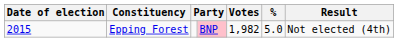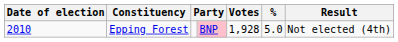(19, 29) 2015 -> (19, 29) 2010
(244, 29) 1,982 -> (244, 29) 1,928
